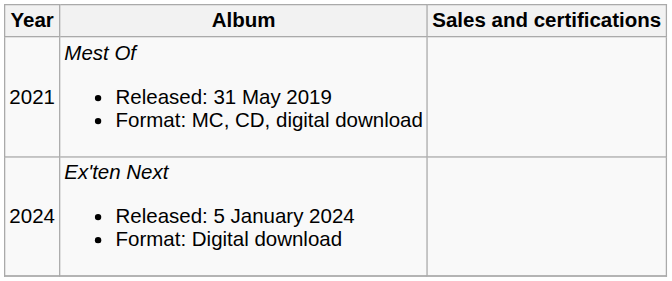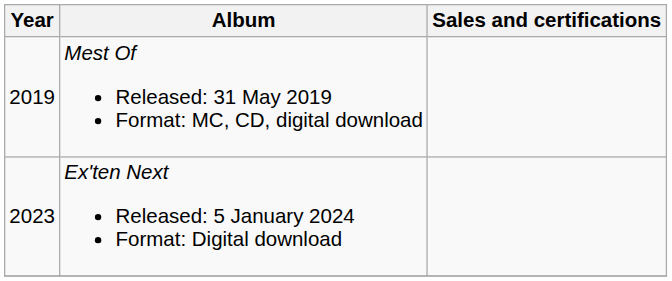(32, 96) 2021 -> (32, 96) 2019
(32, 216) 2024 -> (32, 216) 2023
